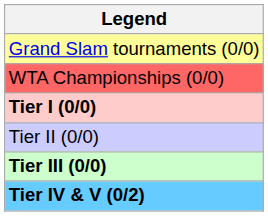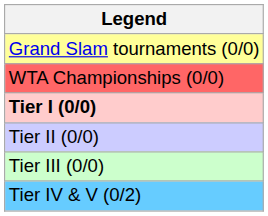(58, 166) bold -> (56, 166) normal
(77, 195) bold -> (75, 195) normal
